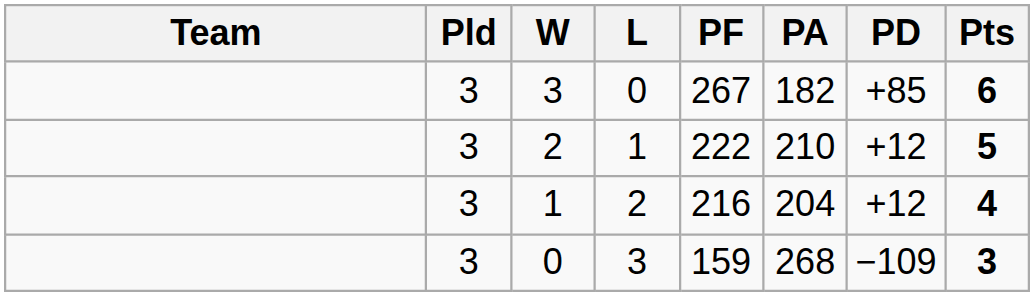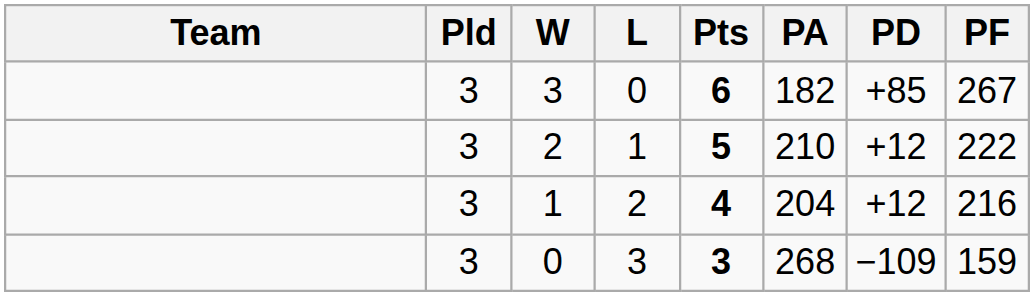columns swapped: (721, 33) <-> (987, 33)
